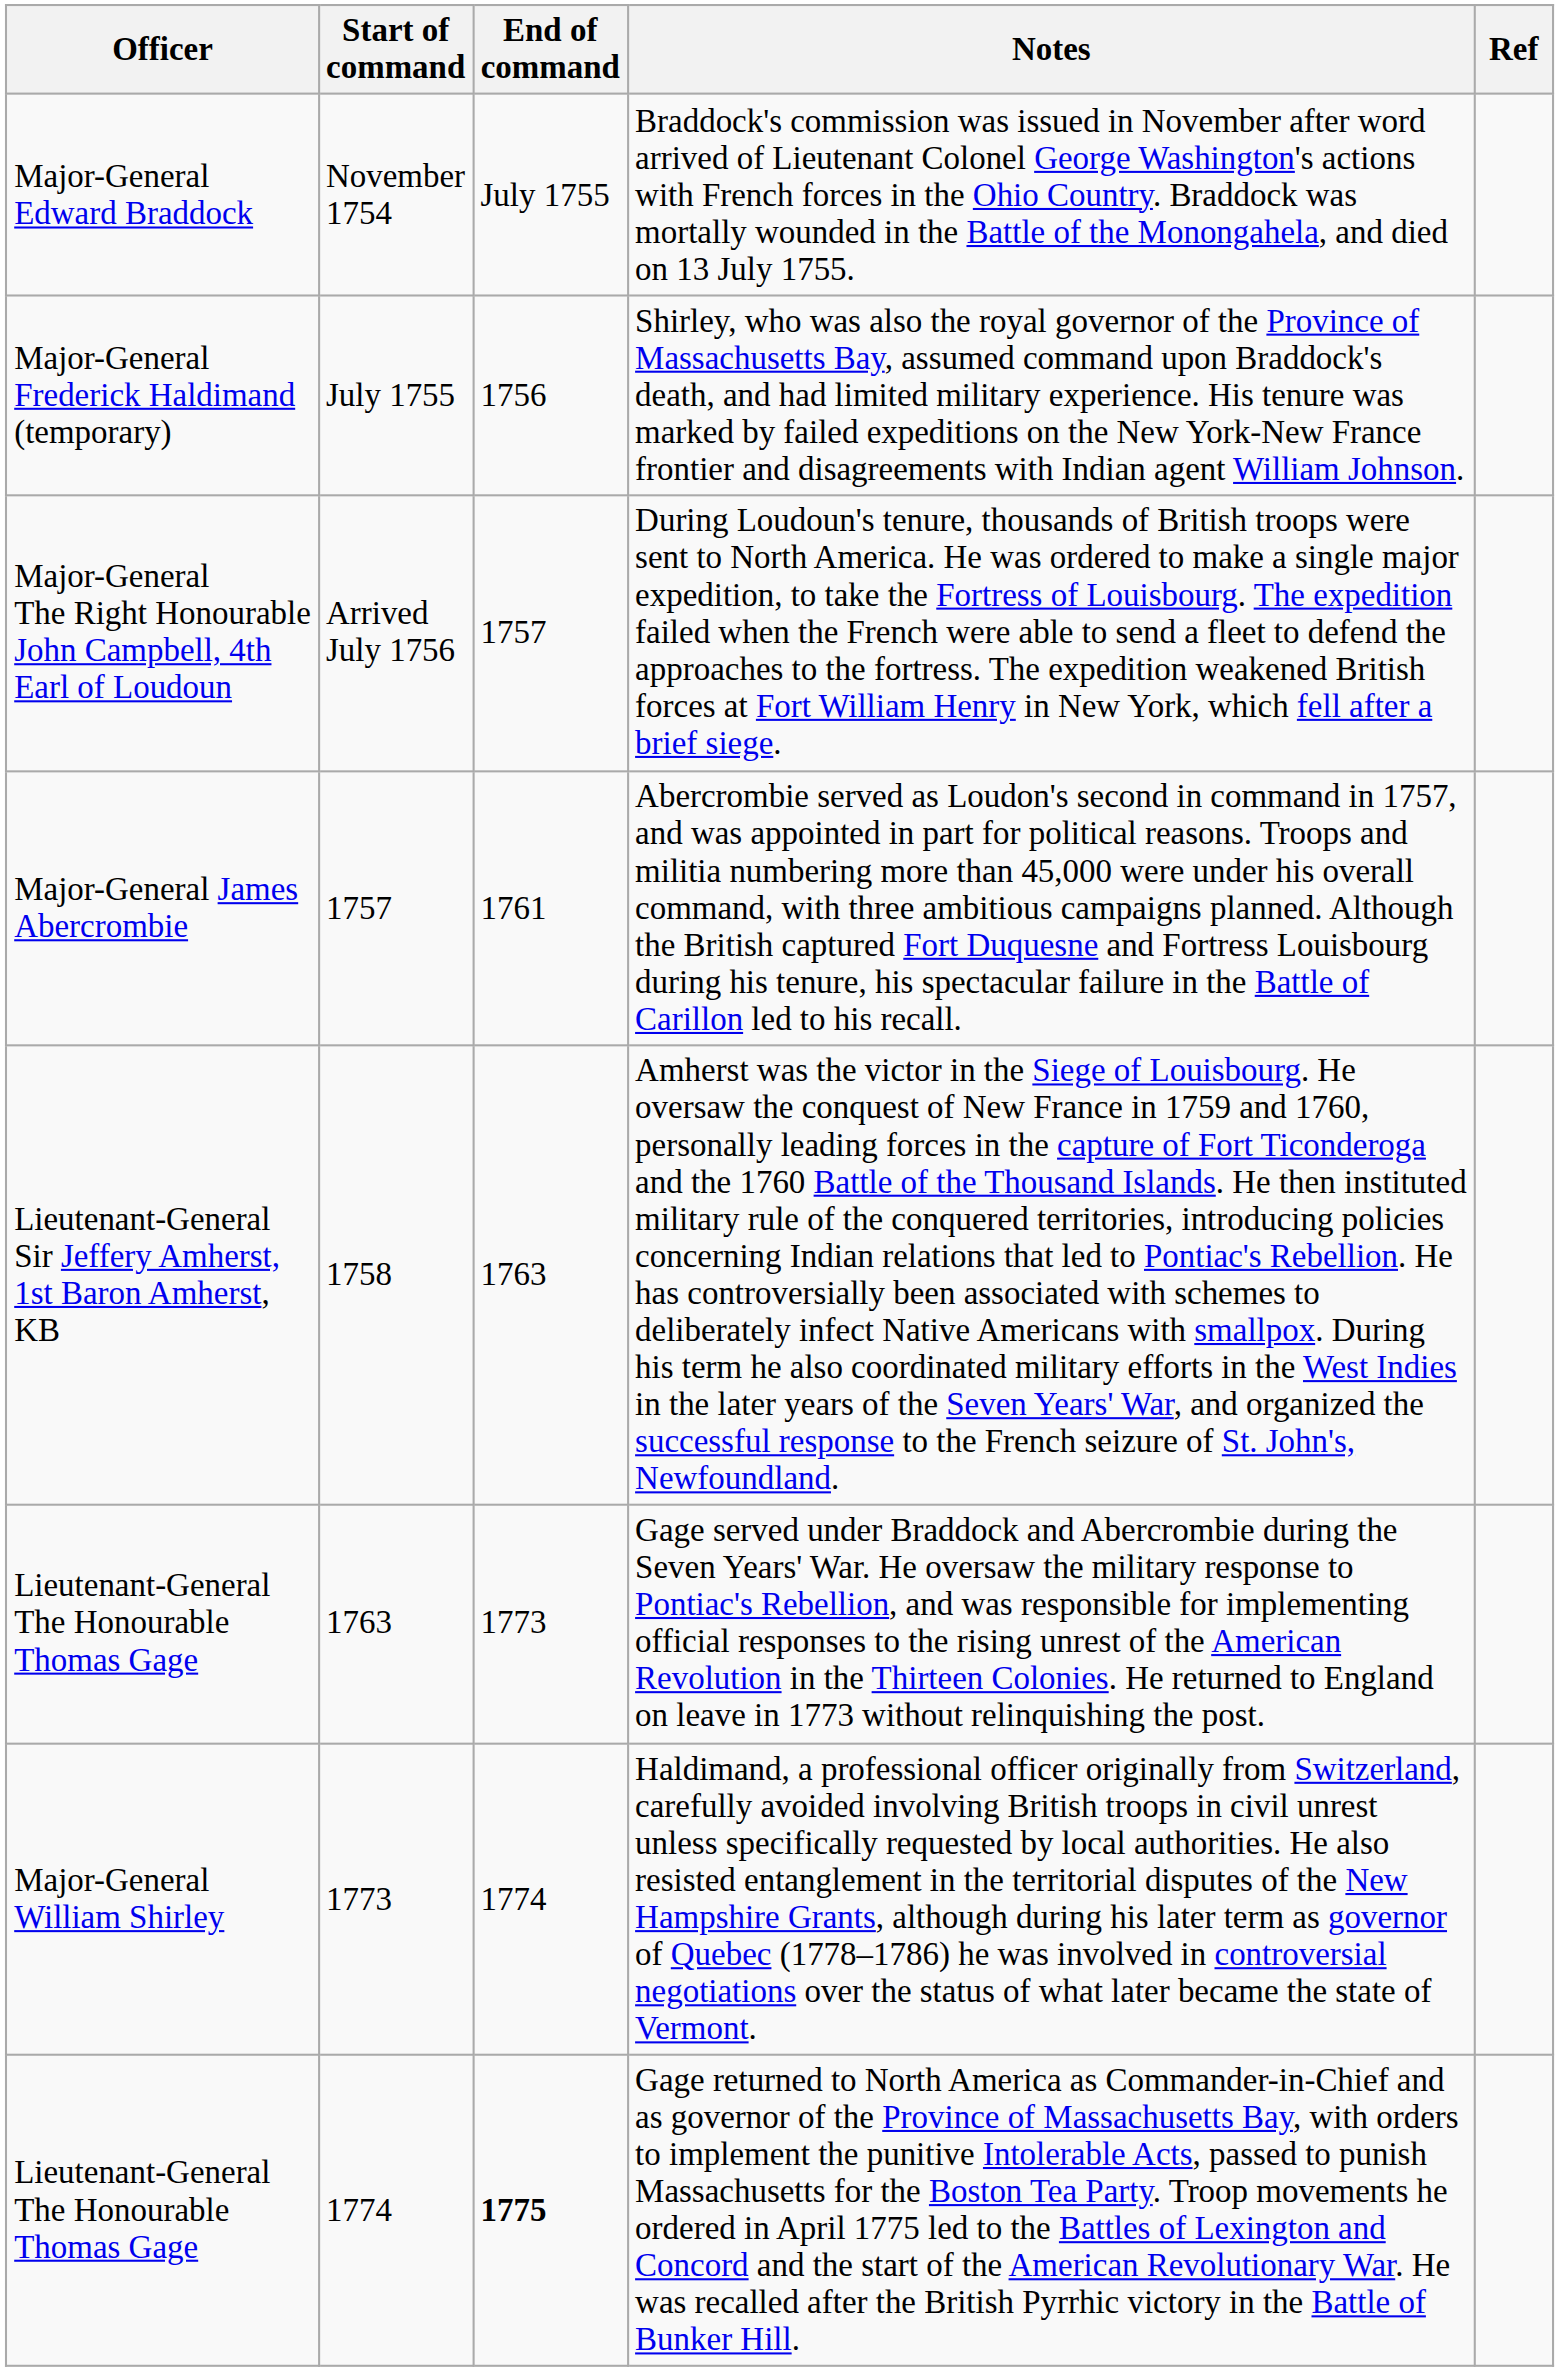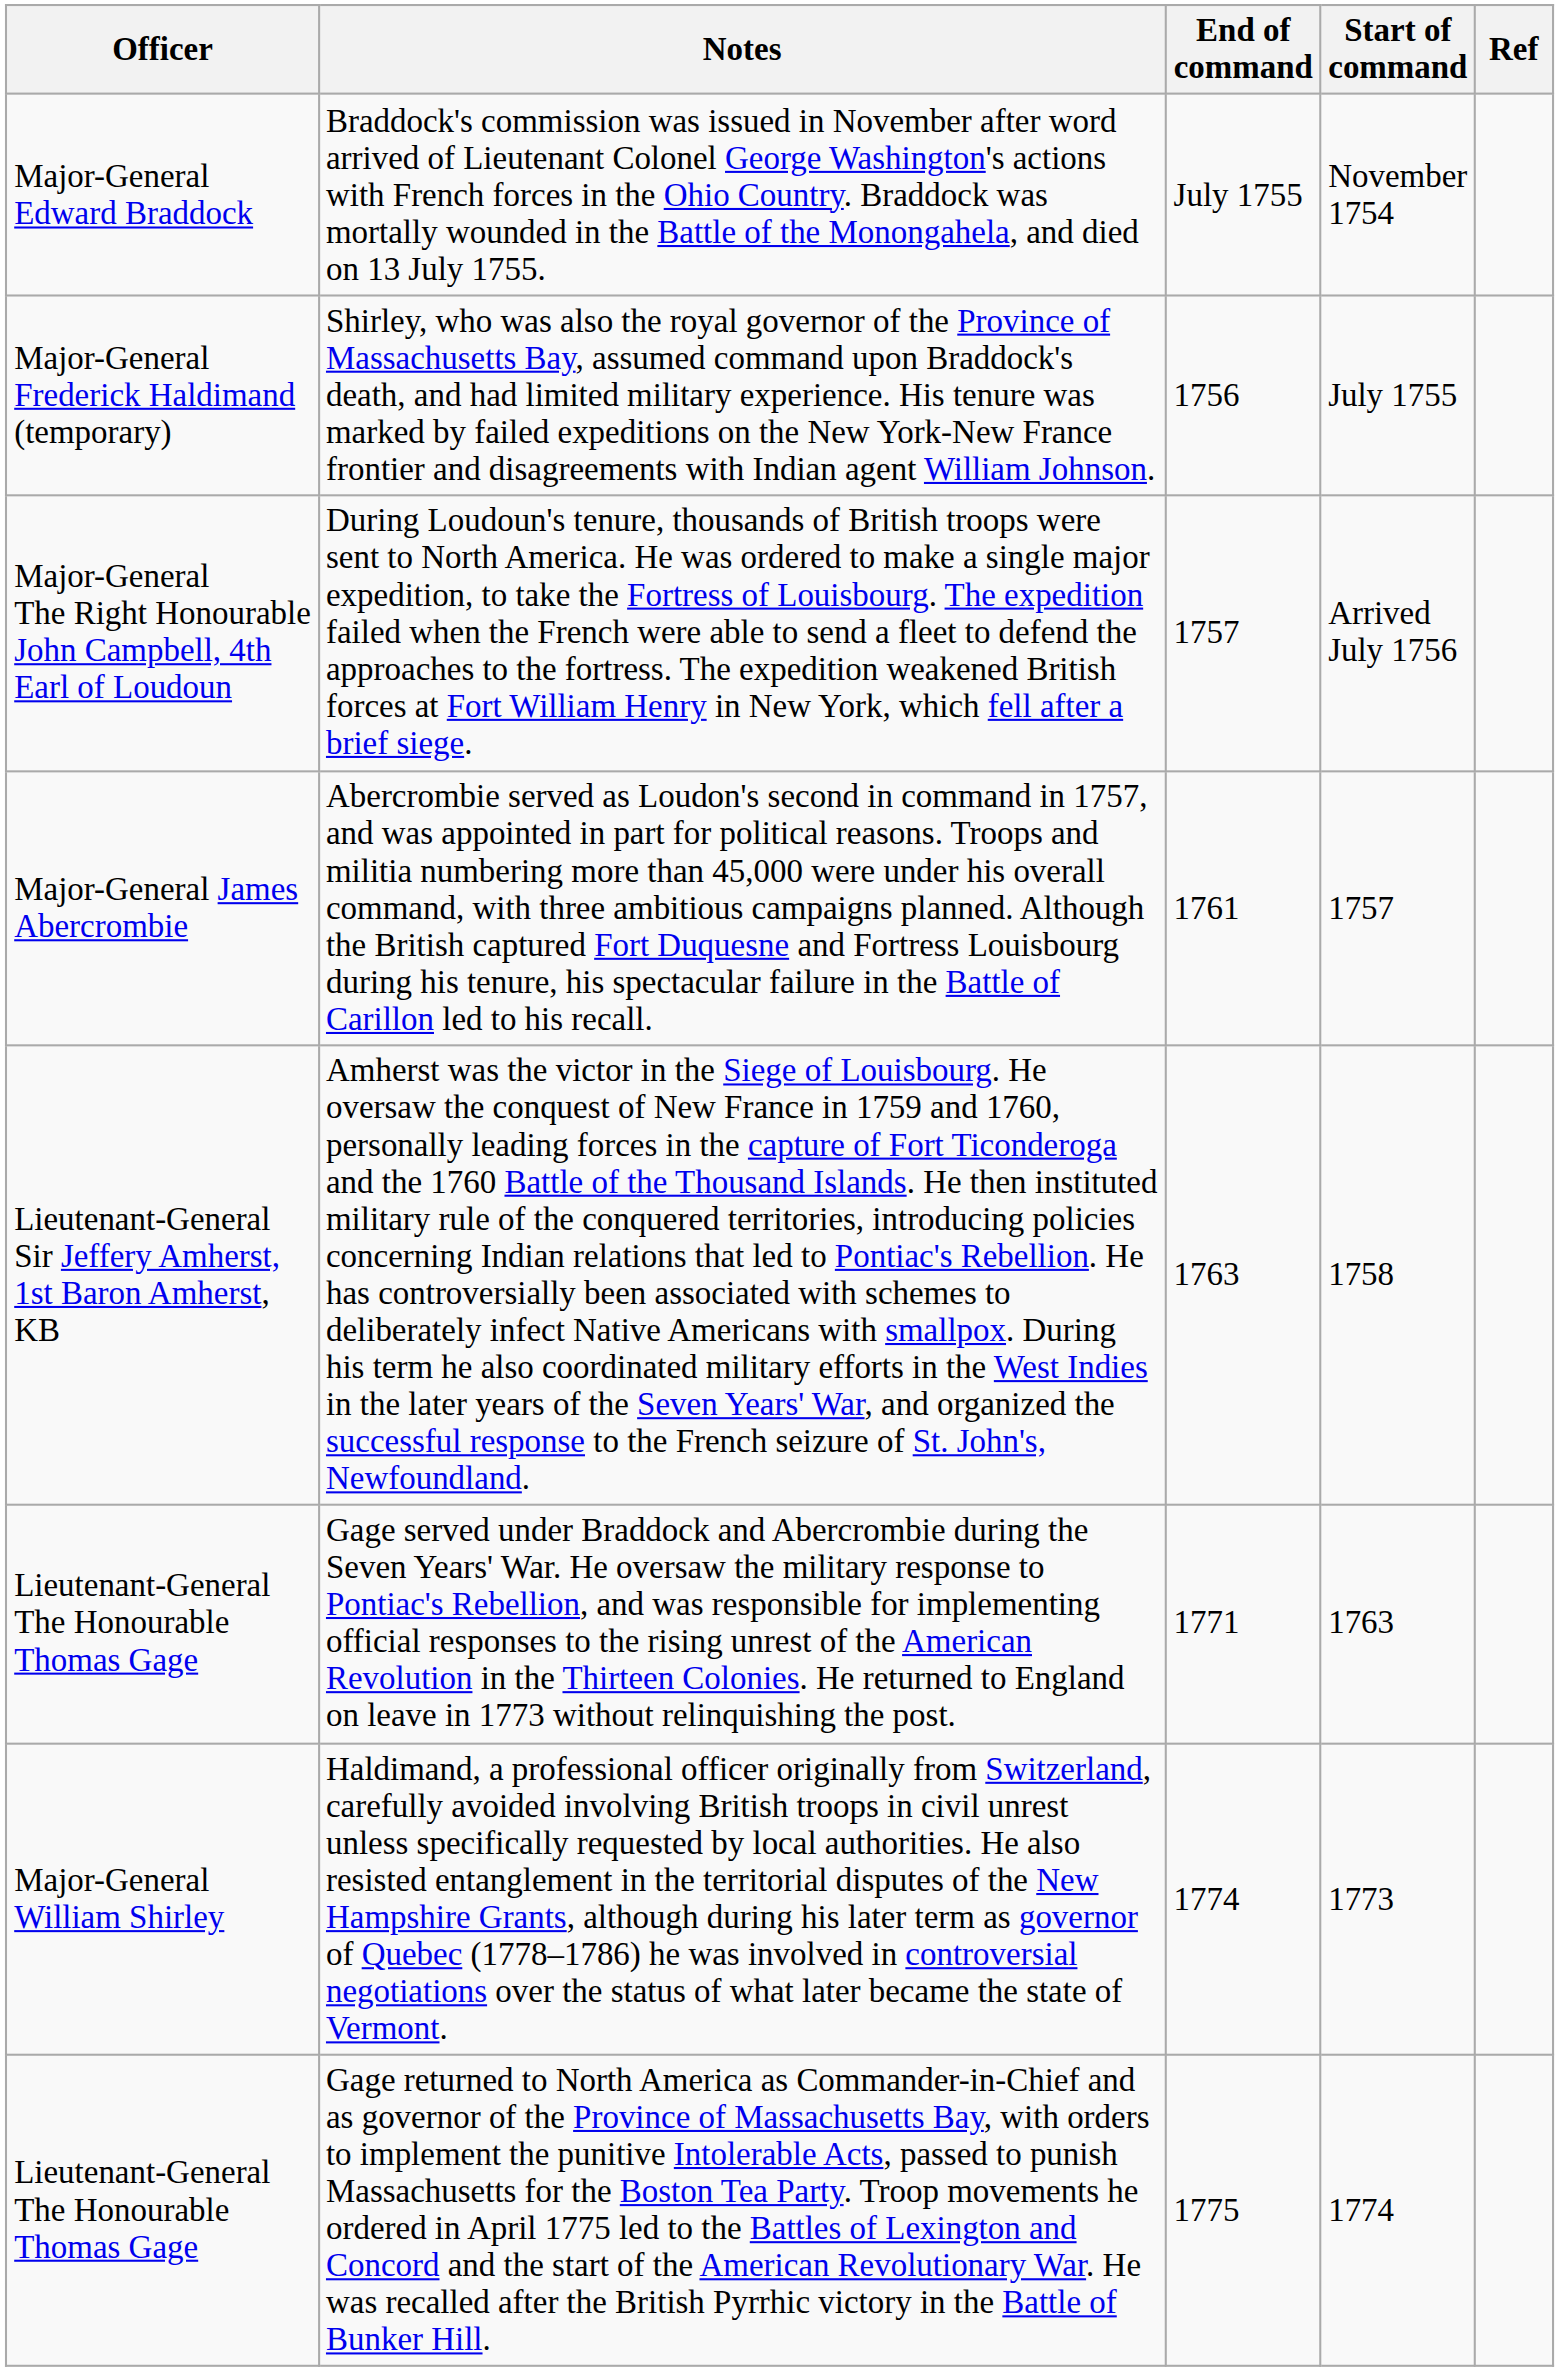columns swapped: (396, 49) <-> (1051, 49)
(513, 1623) 1773 -> (1207, 1623) 1771
(513, 2210) bold -> (1207, 2210) normal
